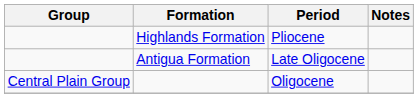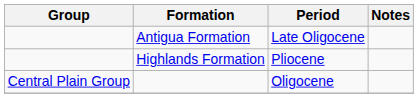rows swapped: (201, 37) <-> (193, 59)
